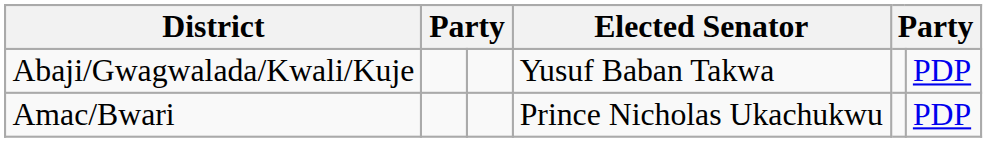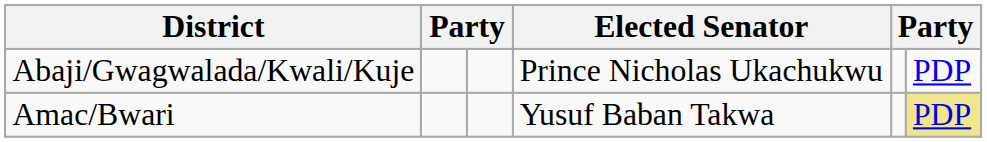(647, 70) Yusuf Baban Takwa -> (701, 70) Prince Nicholas Ukachukwu
(701, 114) Prince Nicholas Ukachukwu -> (647, 114) Yusuf Baban Takwa
(942, 114) no background -> (942, 114) khaki background
